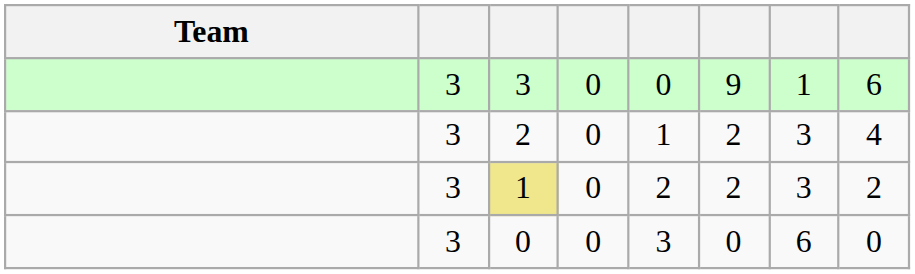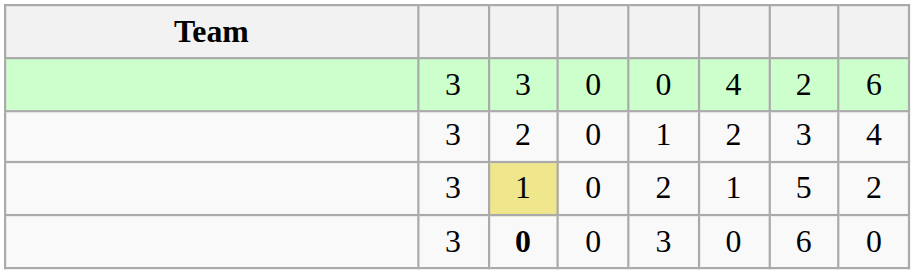(734, 83) 9 -> (734, 83) 4
(804, 83) 1 -> (804, 83) 2
(734, 188) 2 -> (734, 188) 1
(804, 188) 3 -> (804, 188) 5
(523, 241) normal -> (523, 241) bold
